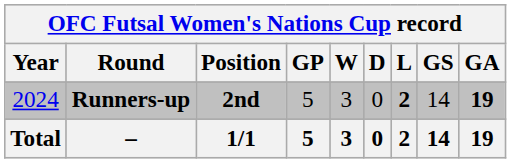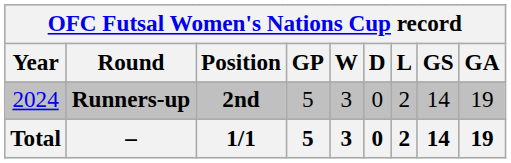(404, 100) bold -> (404, 100) normal
(482, 100) bold -> (482, 100) normal
